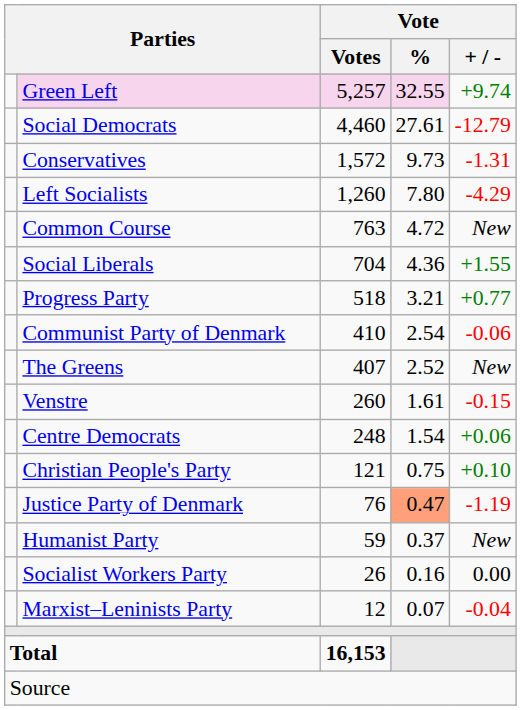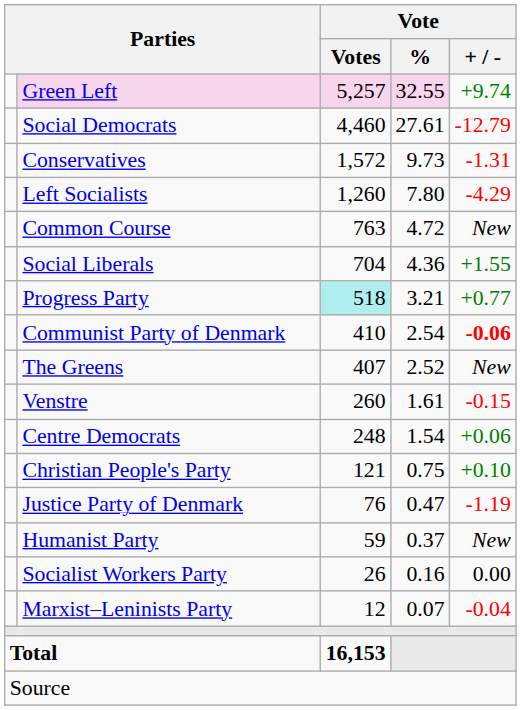(369, 297) no background -> (369, 297) paleturquoise background
(488, 332) normal -> (488, 332) bold
(426, 504) lightsalmon background -> (426, 504) no background
